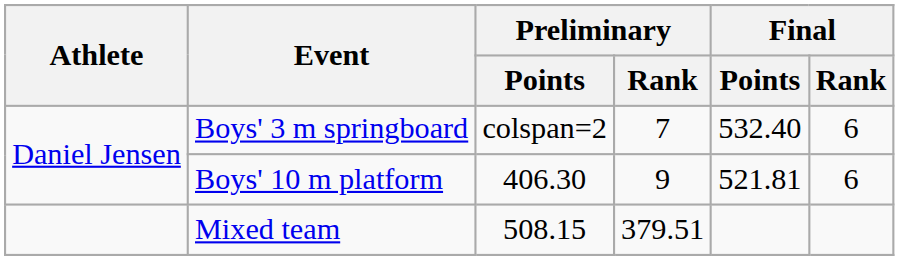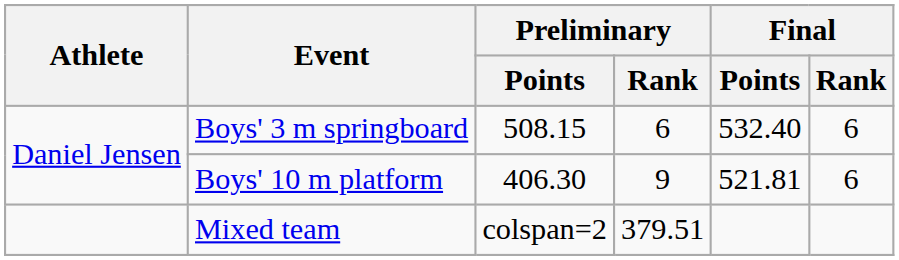(545, 129) colspan=2 -> (545, 129) 508.15
(663, 129) 7 -> (663, 129) 6
(545, 229) 508.15 -> (545, 229) colspan=2
